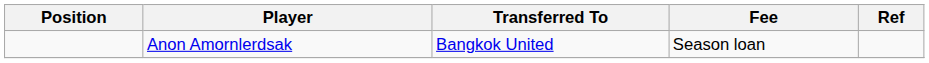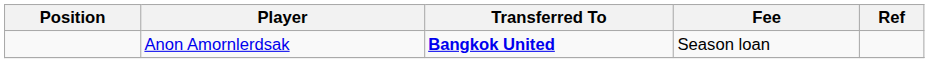(495, 44) normal -> (492, 44) bold
